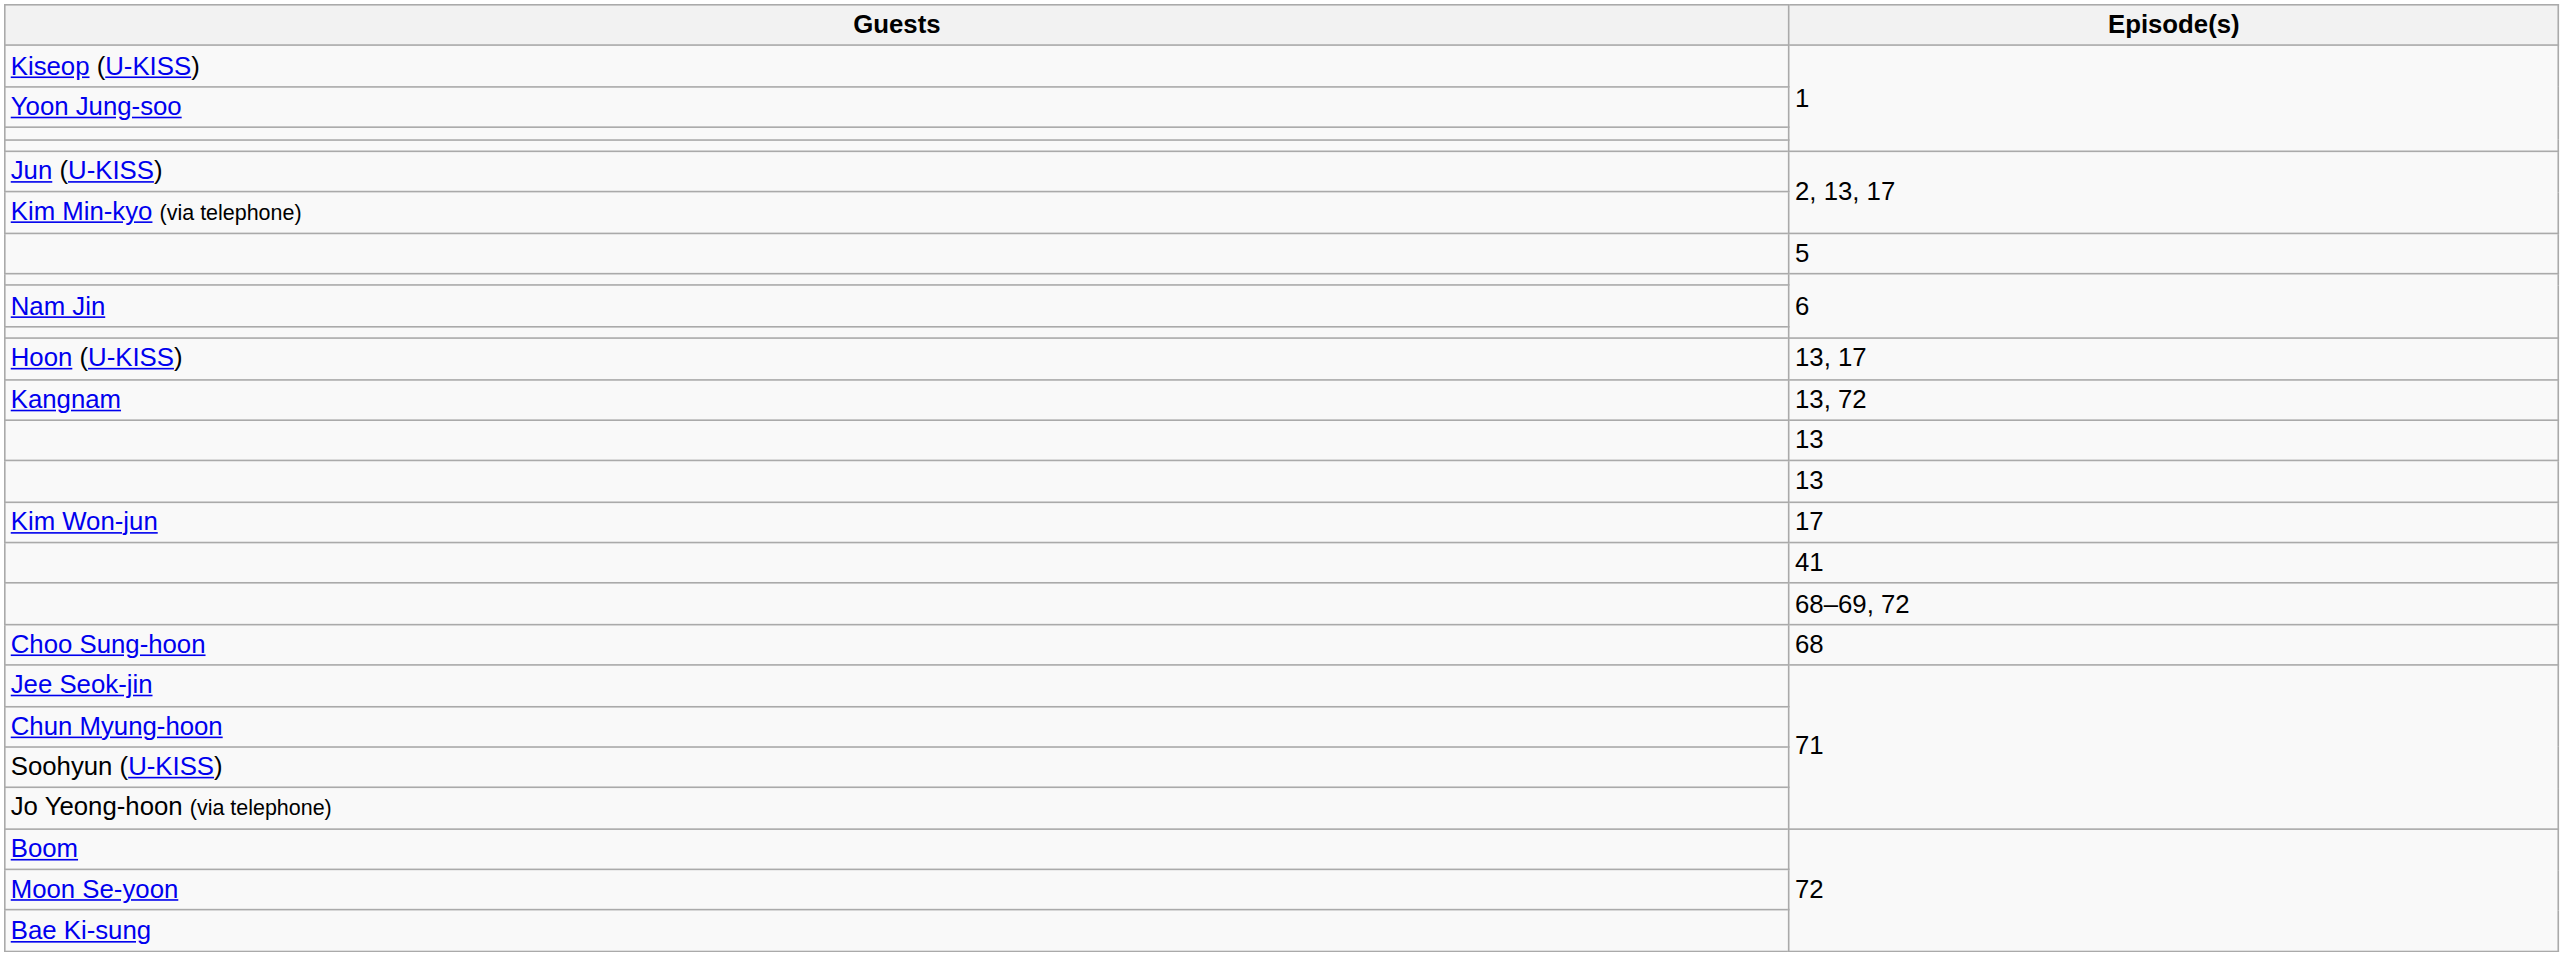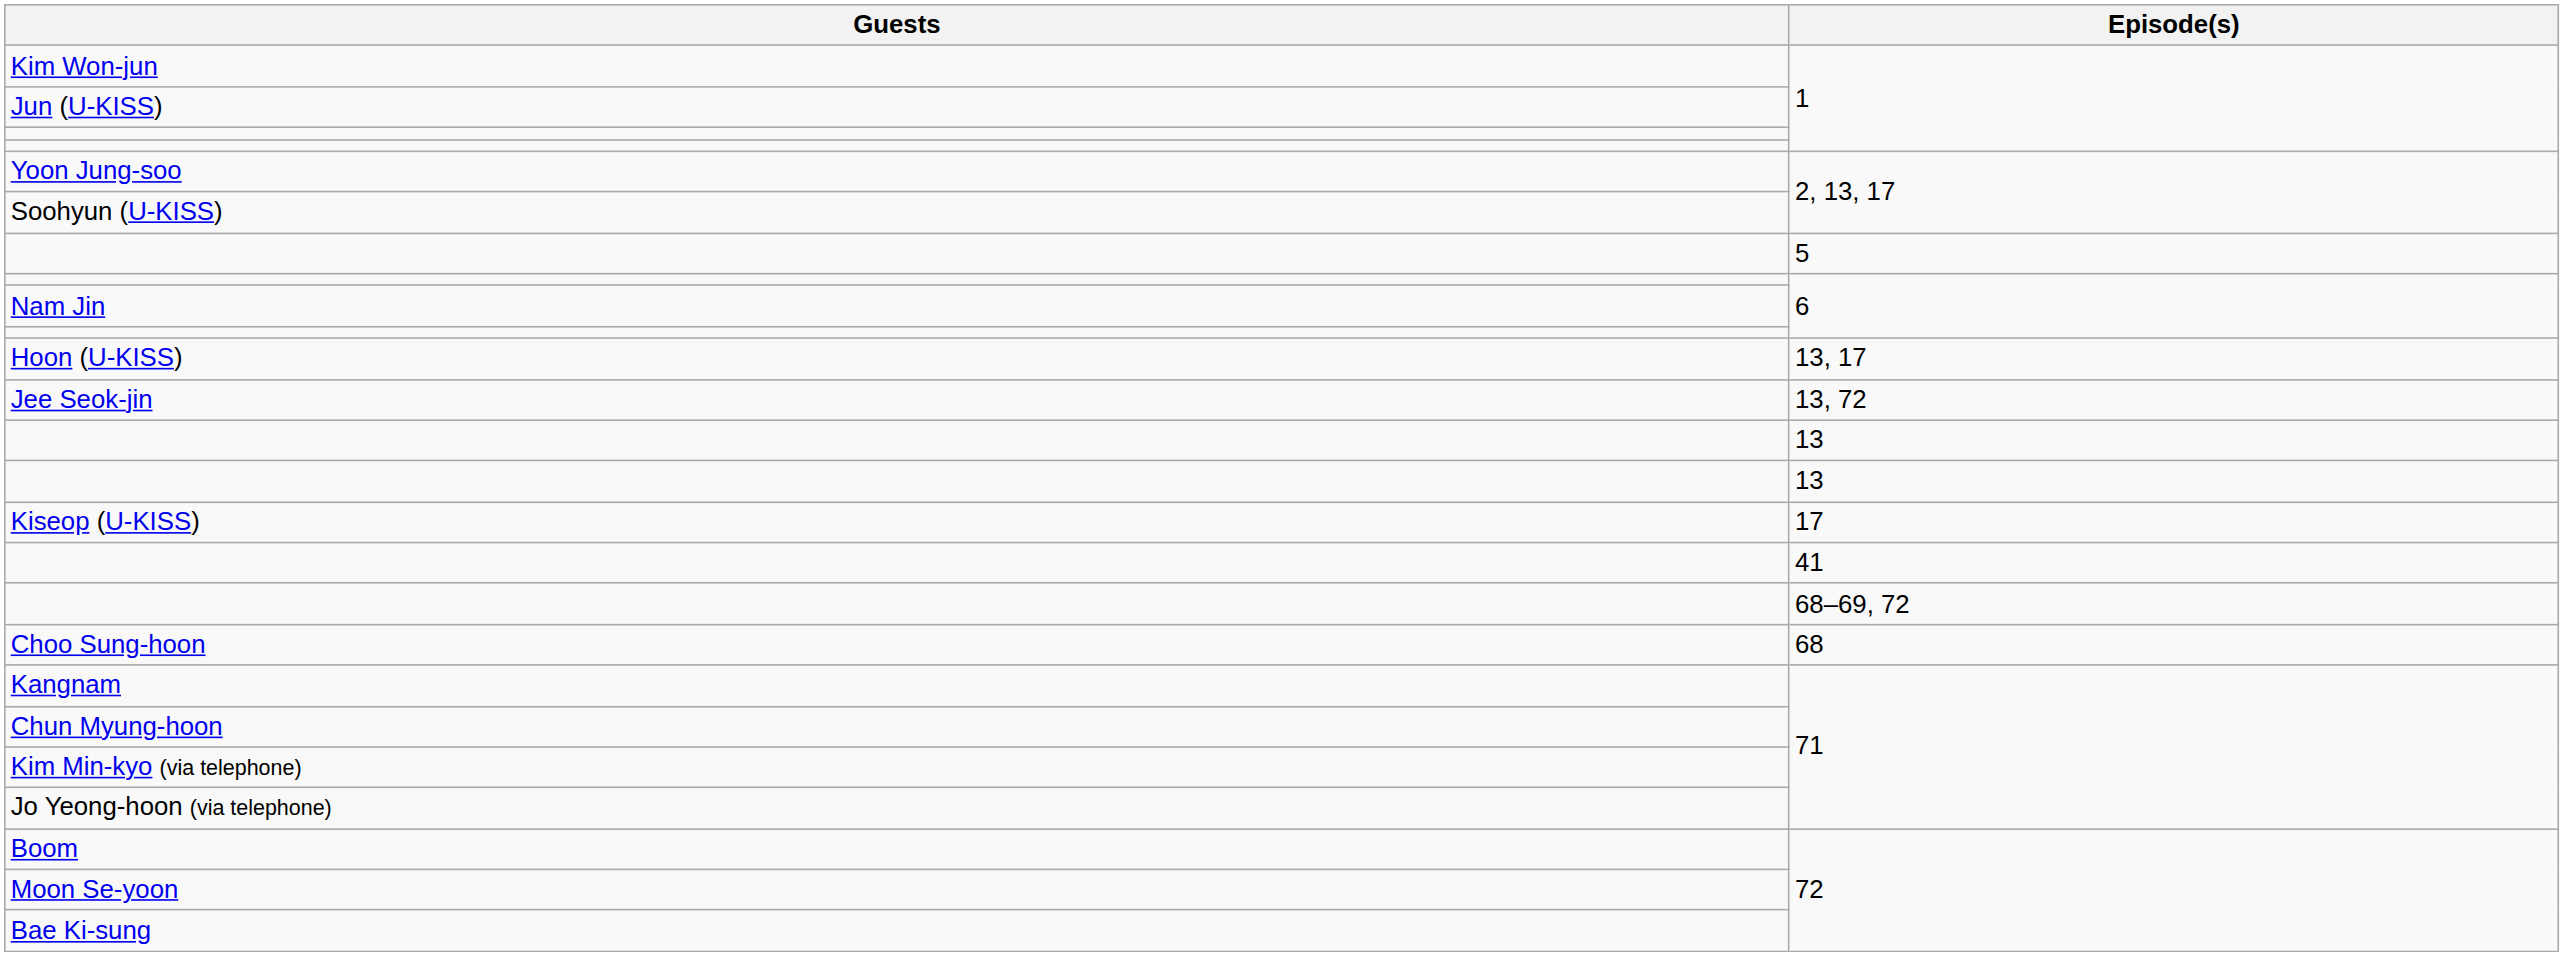(105, 65) Kiseop (U-KISS) -> (84, 65) Kim Won-jun
(96, 106) Yoon Jung-soo -> (87, 106) Jun (U-KISS)
(87, 171) Jun (U-KISS) -> (96, 171) Yoon Jung-soo
(156, 212) Kim Min-kyo (via telephone) -> (117, 212) Soohyun (U-KISS)
(66, 399) Kangnam -> (82, 399) Jee Seok-jin
(84, 521) Kim Won-jun -> (105, 521) Kiseop (U-KISS)
(82, 685) Jee Seok-jin -> (66, 685) Kangnam
(117, 766) Soohyun (U-KISS) -> (156, 766) Kim Min-kyo (via telephone)
